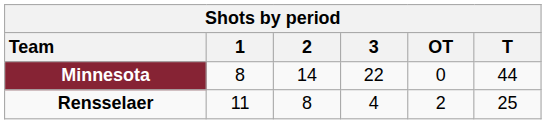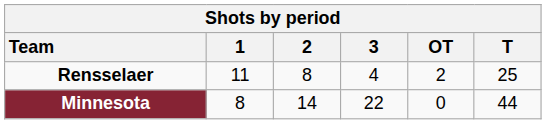rows swapped: (106, 75) <-> (106, 103)
